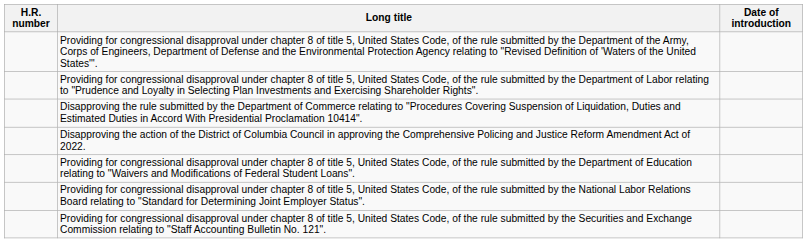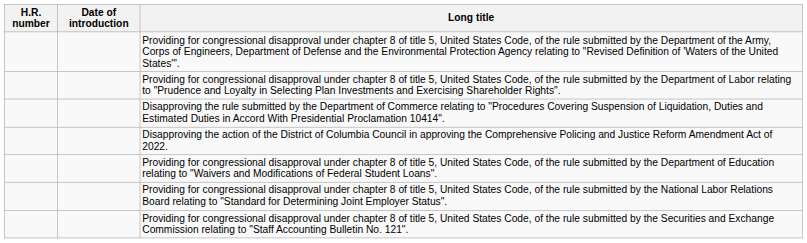columns swapped: (761, 18) <-> (389, 18)
